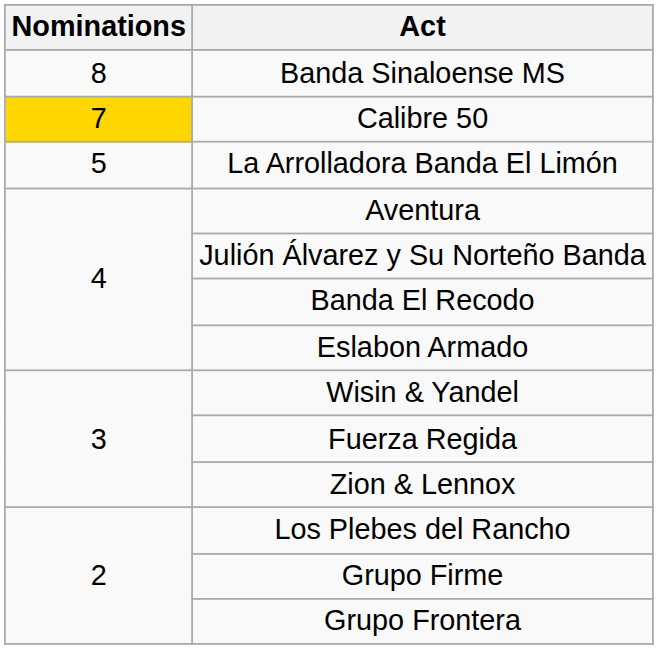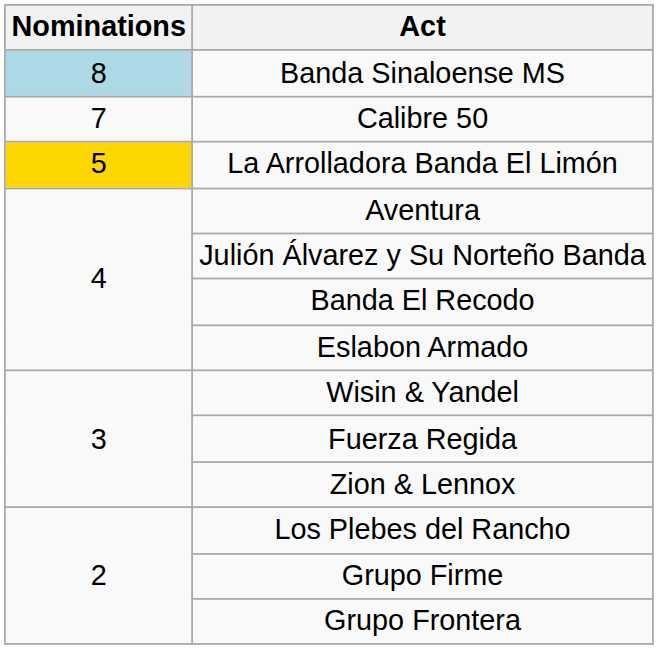(99, 73) no background -> (99, 73) lightblue background
(99, 118) gold background -> (99, 118) no background
(99, 164) no background -> (99, 164) gold background
